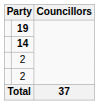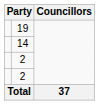(23, 28) bold -> (23, 28) normal
(23, 44) bold -> (23, 44) normal
